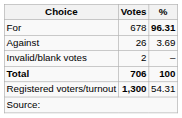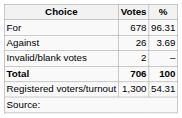(163, 27) bold -> (163, 27) normal
(134, 89) bold -> (134, 89) normal
